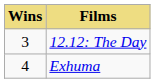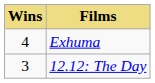rows swapped: (75, 66) <-> (98, 41)
